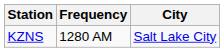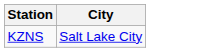- column: (93, 15)
